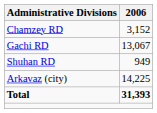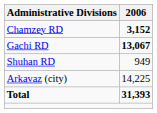(138, 29) normal -> (138, 29) bold
(136, 45) normal -> (136, 45) bold
